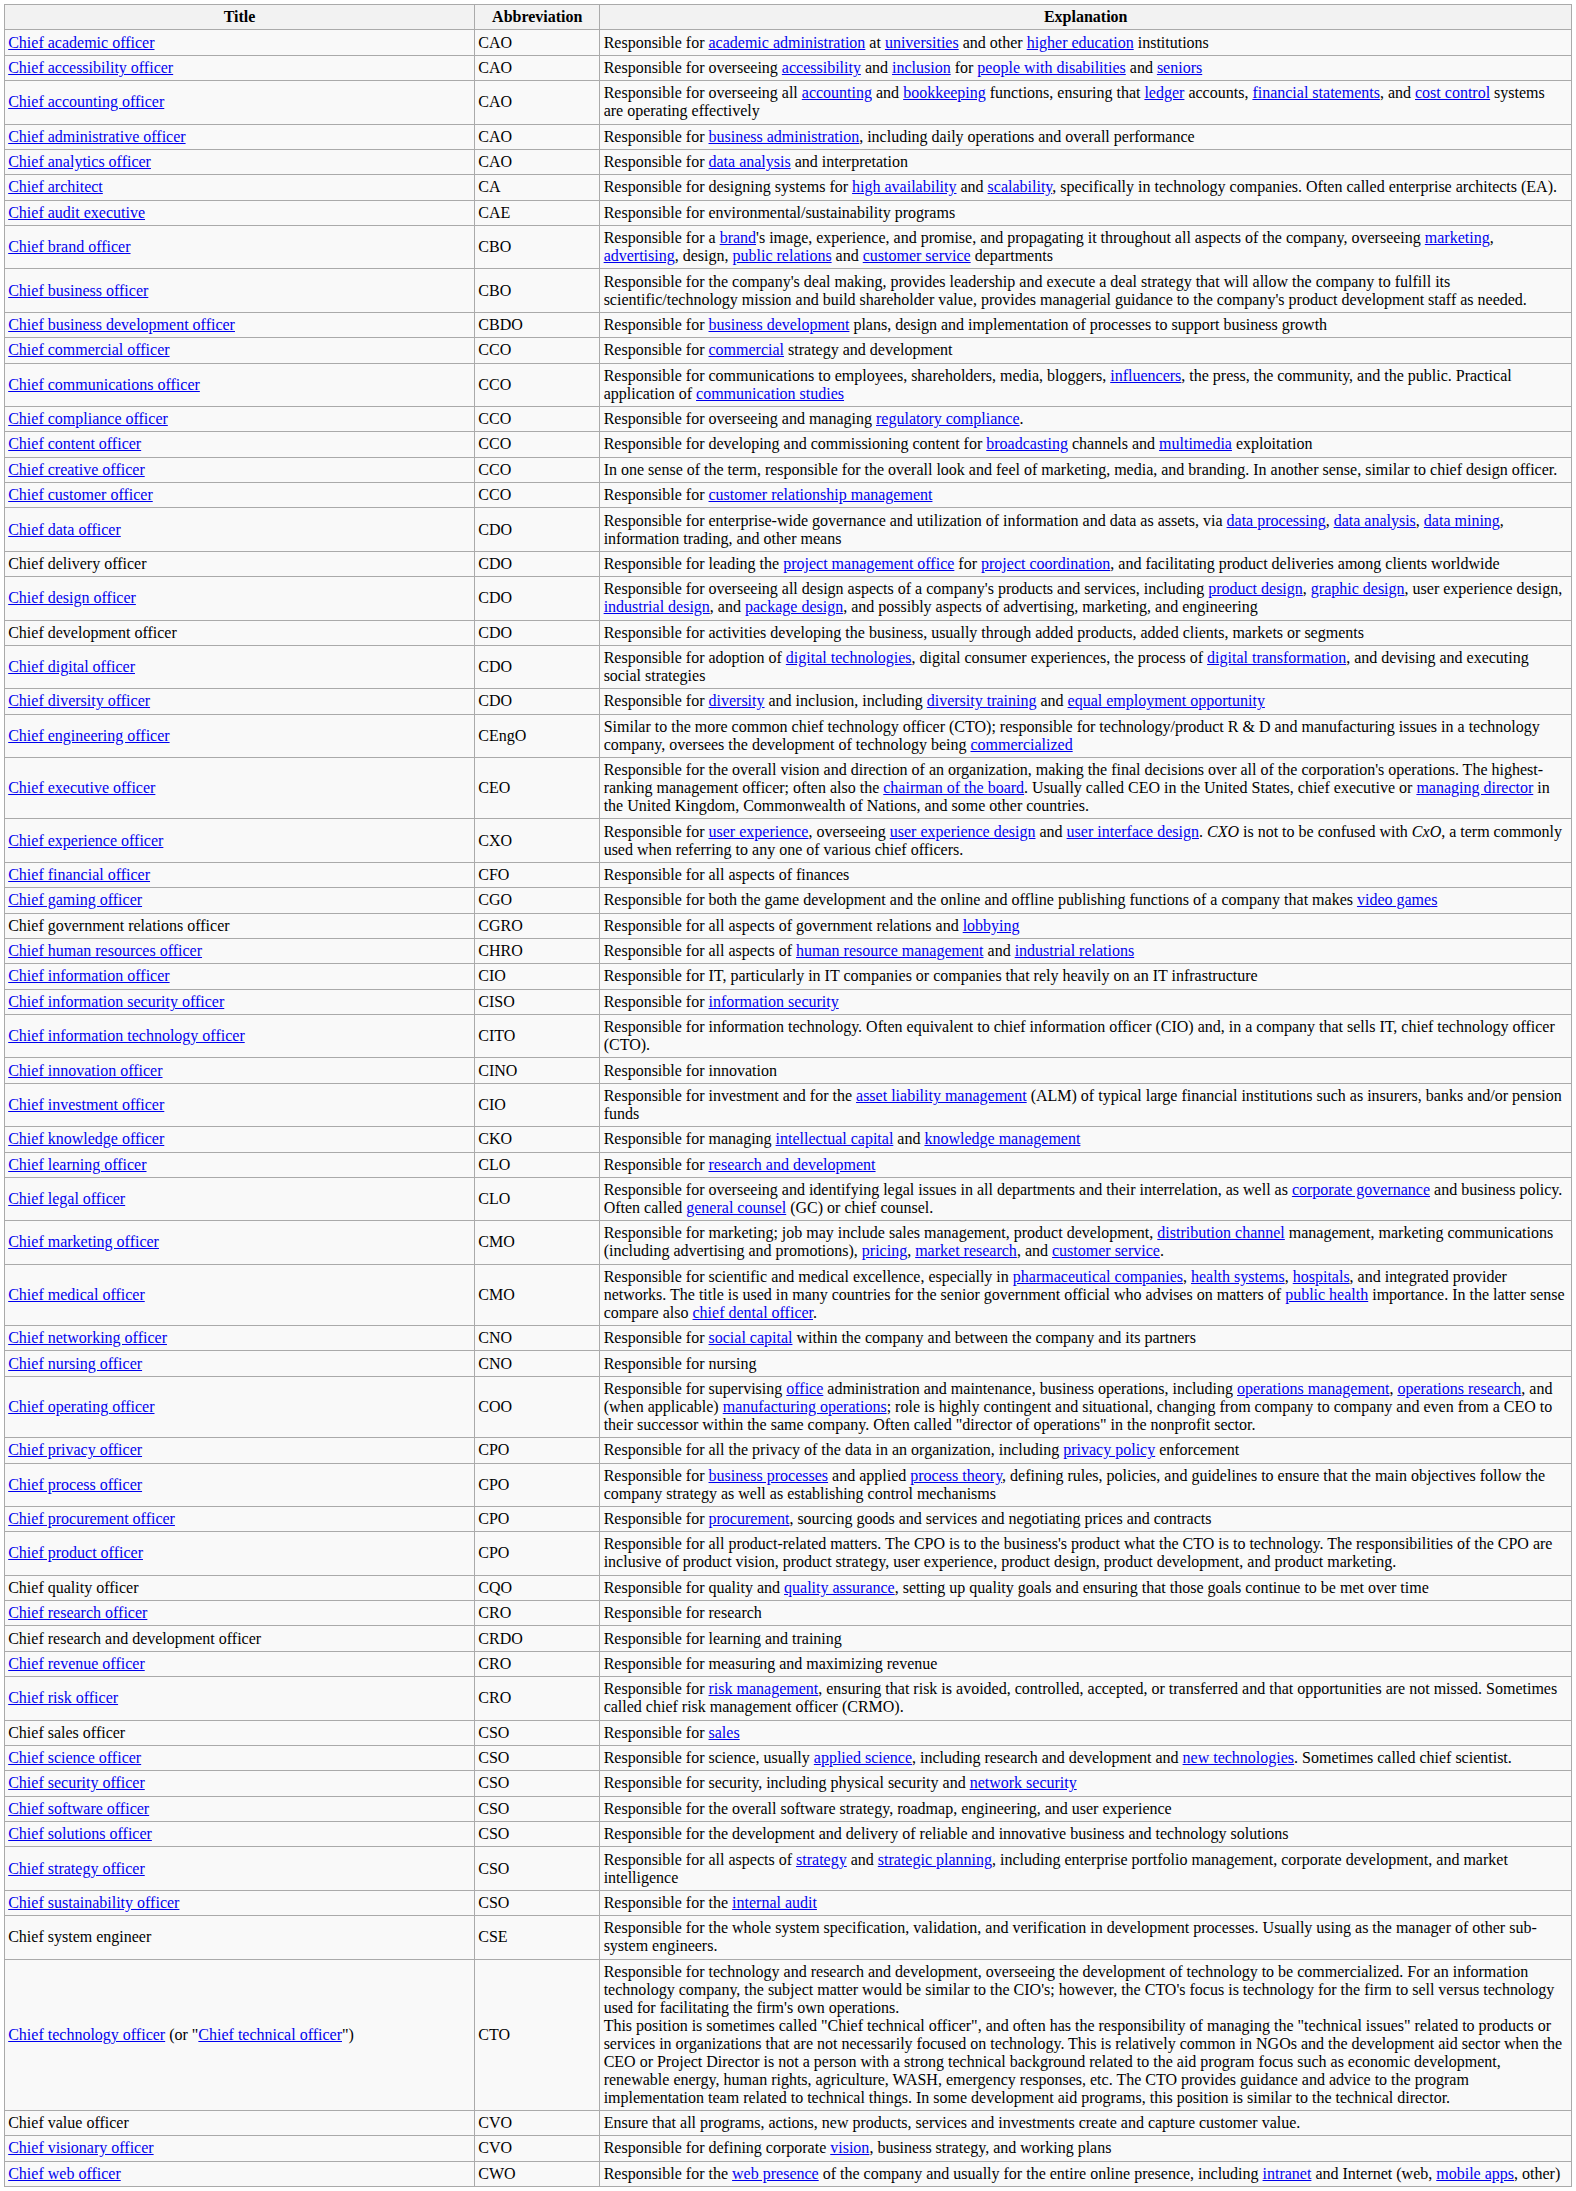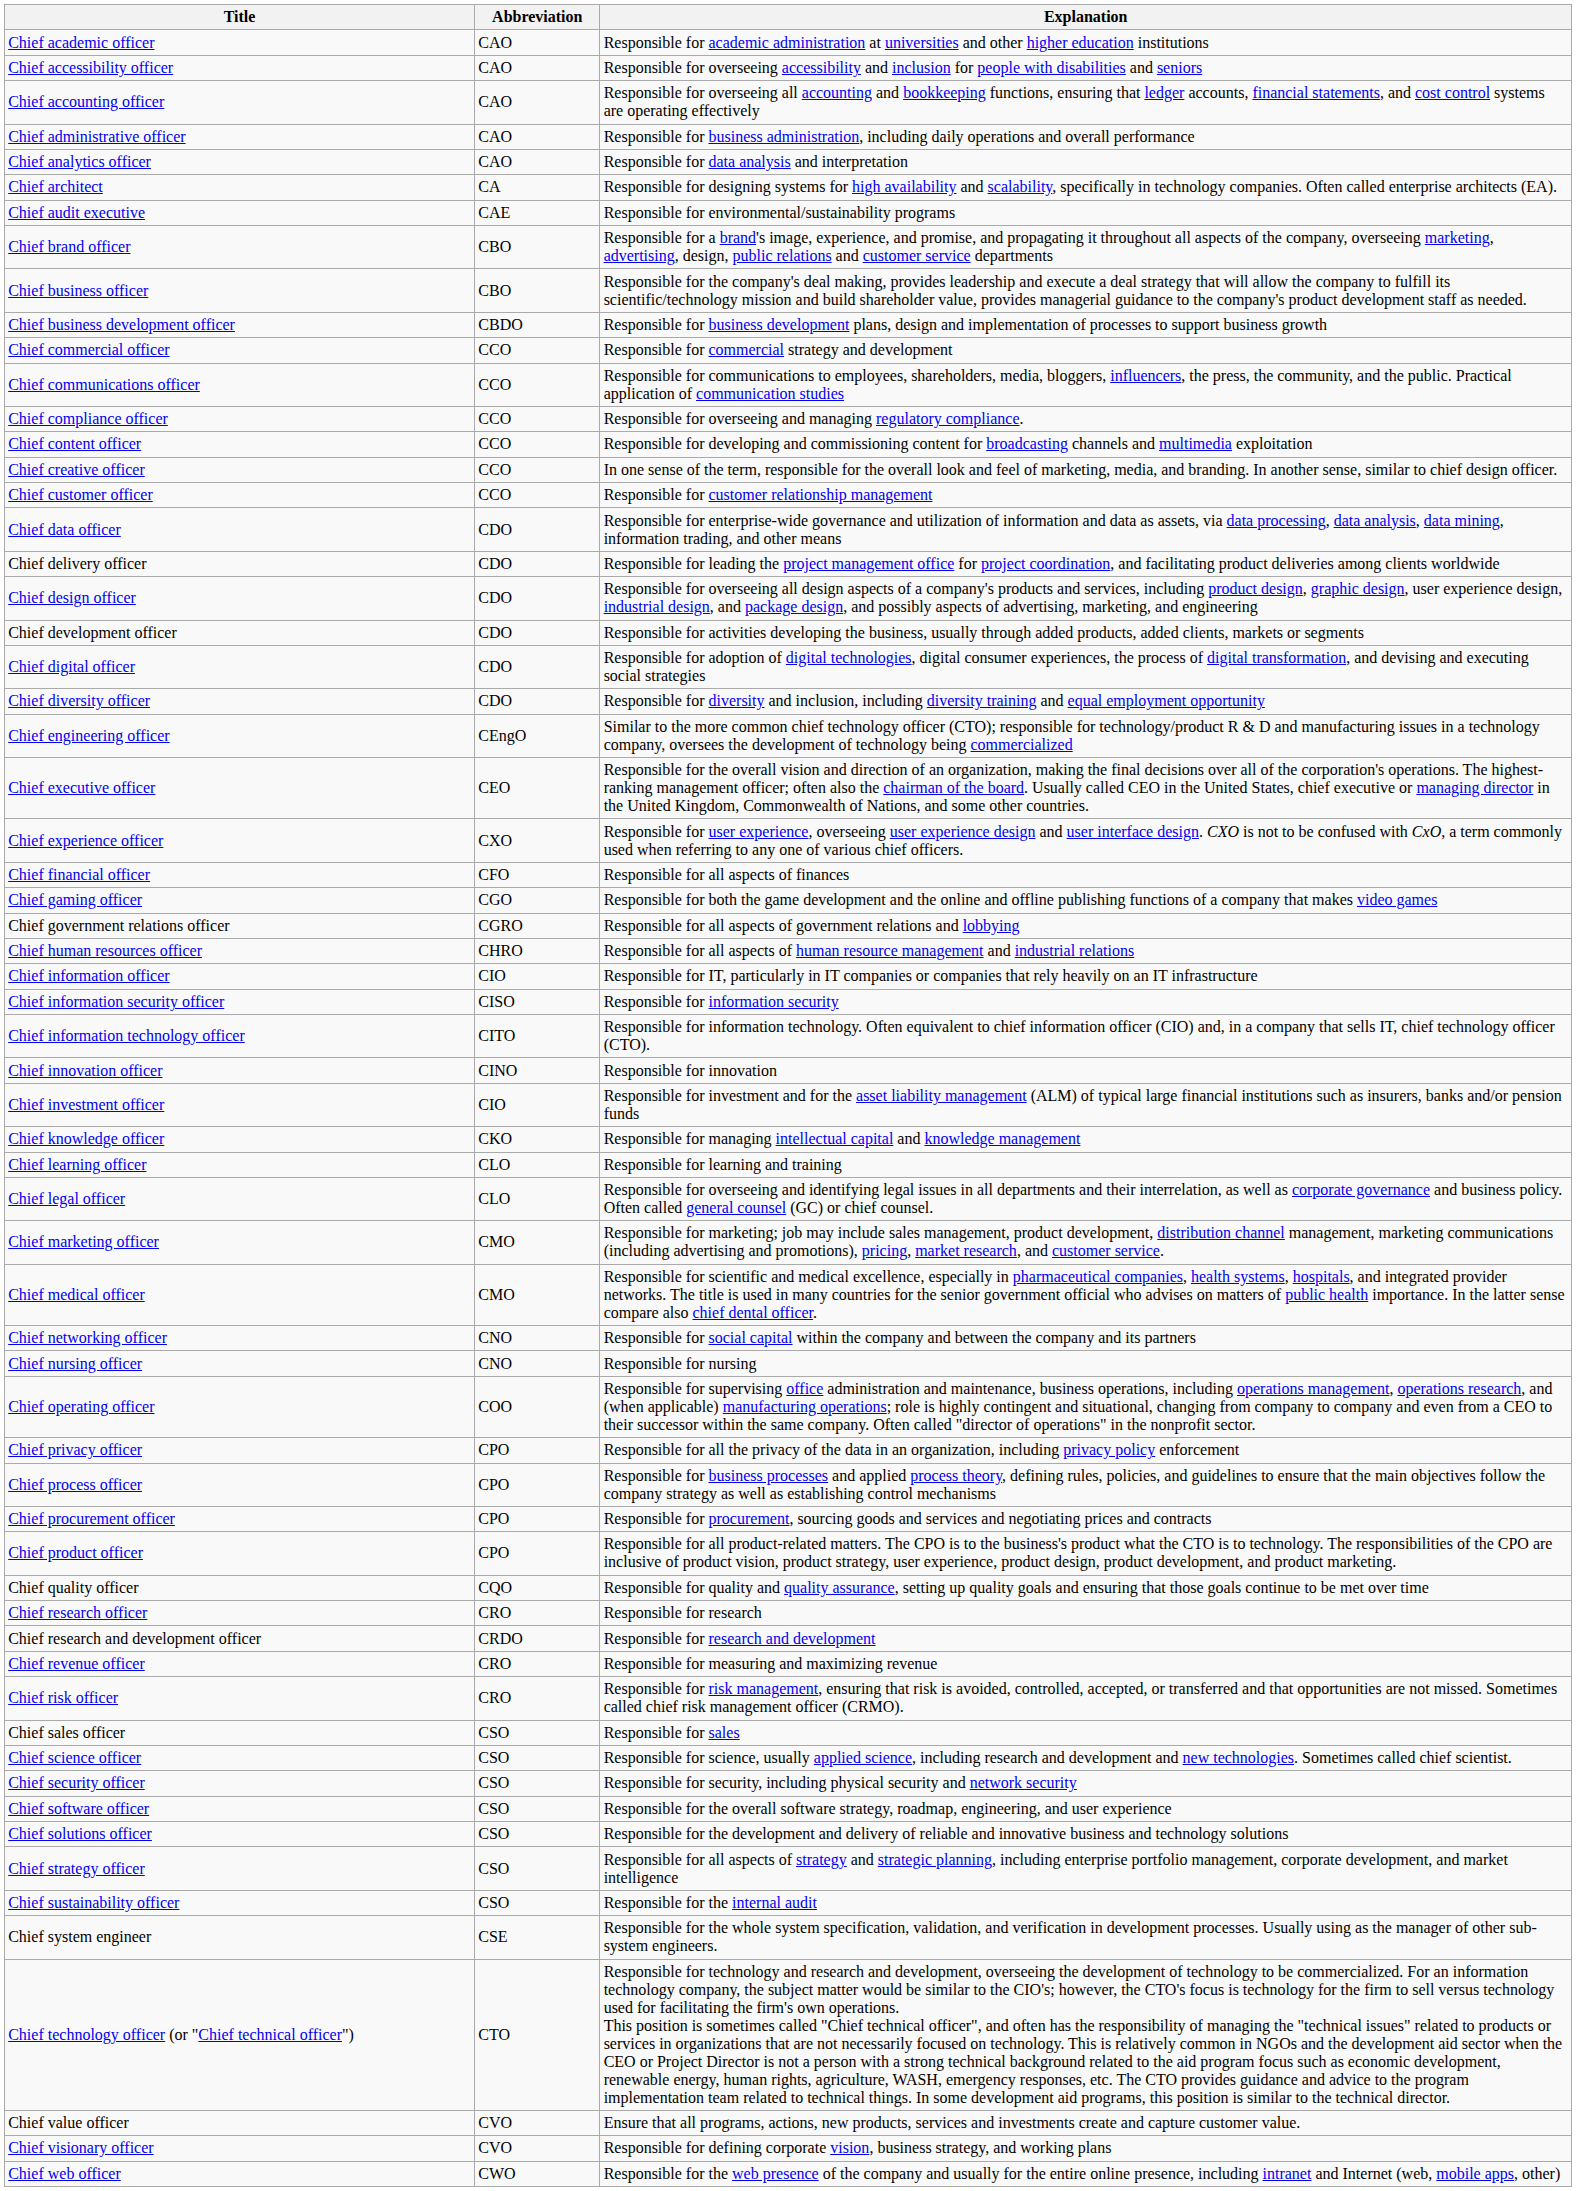(740, 1164) Responsible for research and development -> (723, 1164) Responsible for learning and training
(723, 1638) Responsible for learning and training -> (740, 1638) Responsible for research and development
